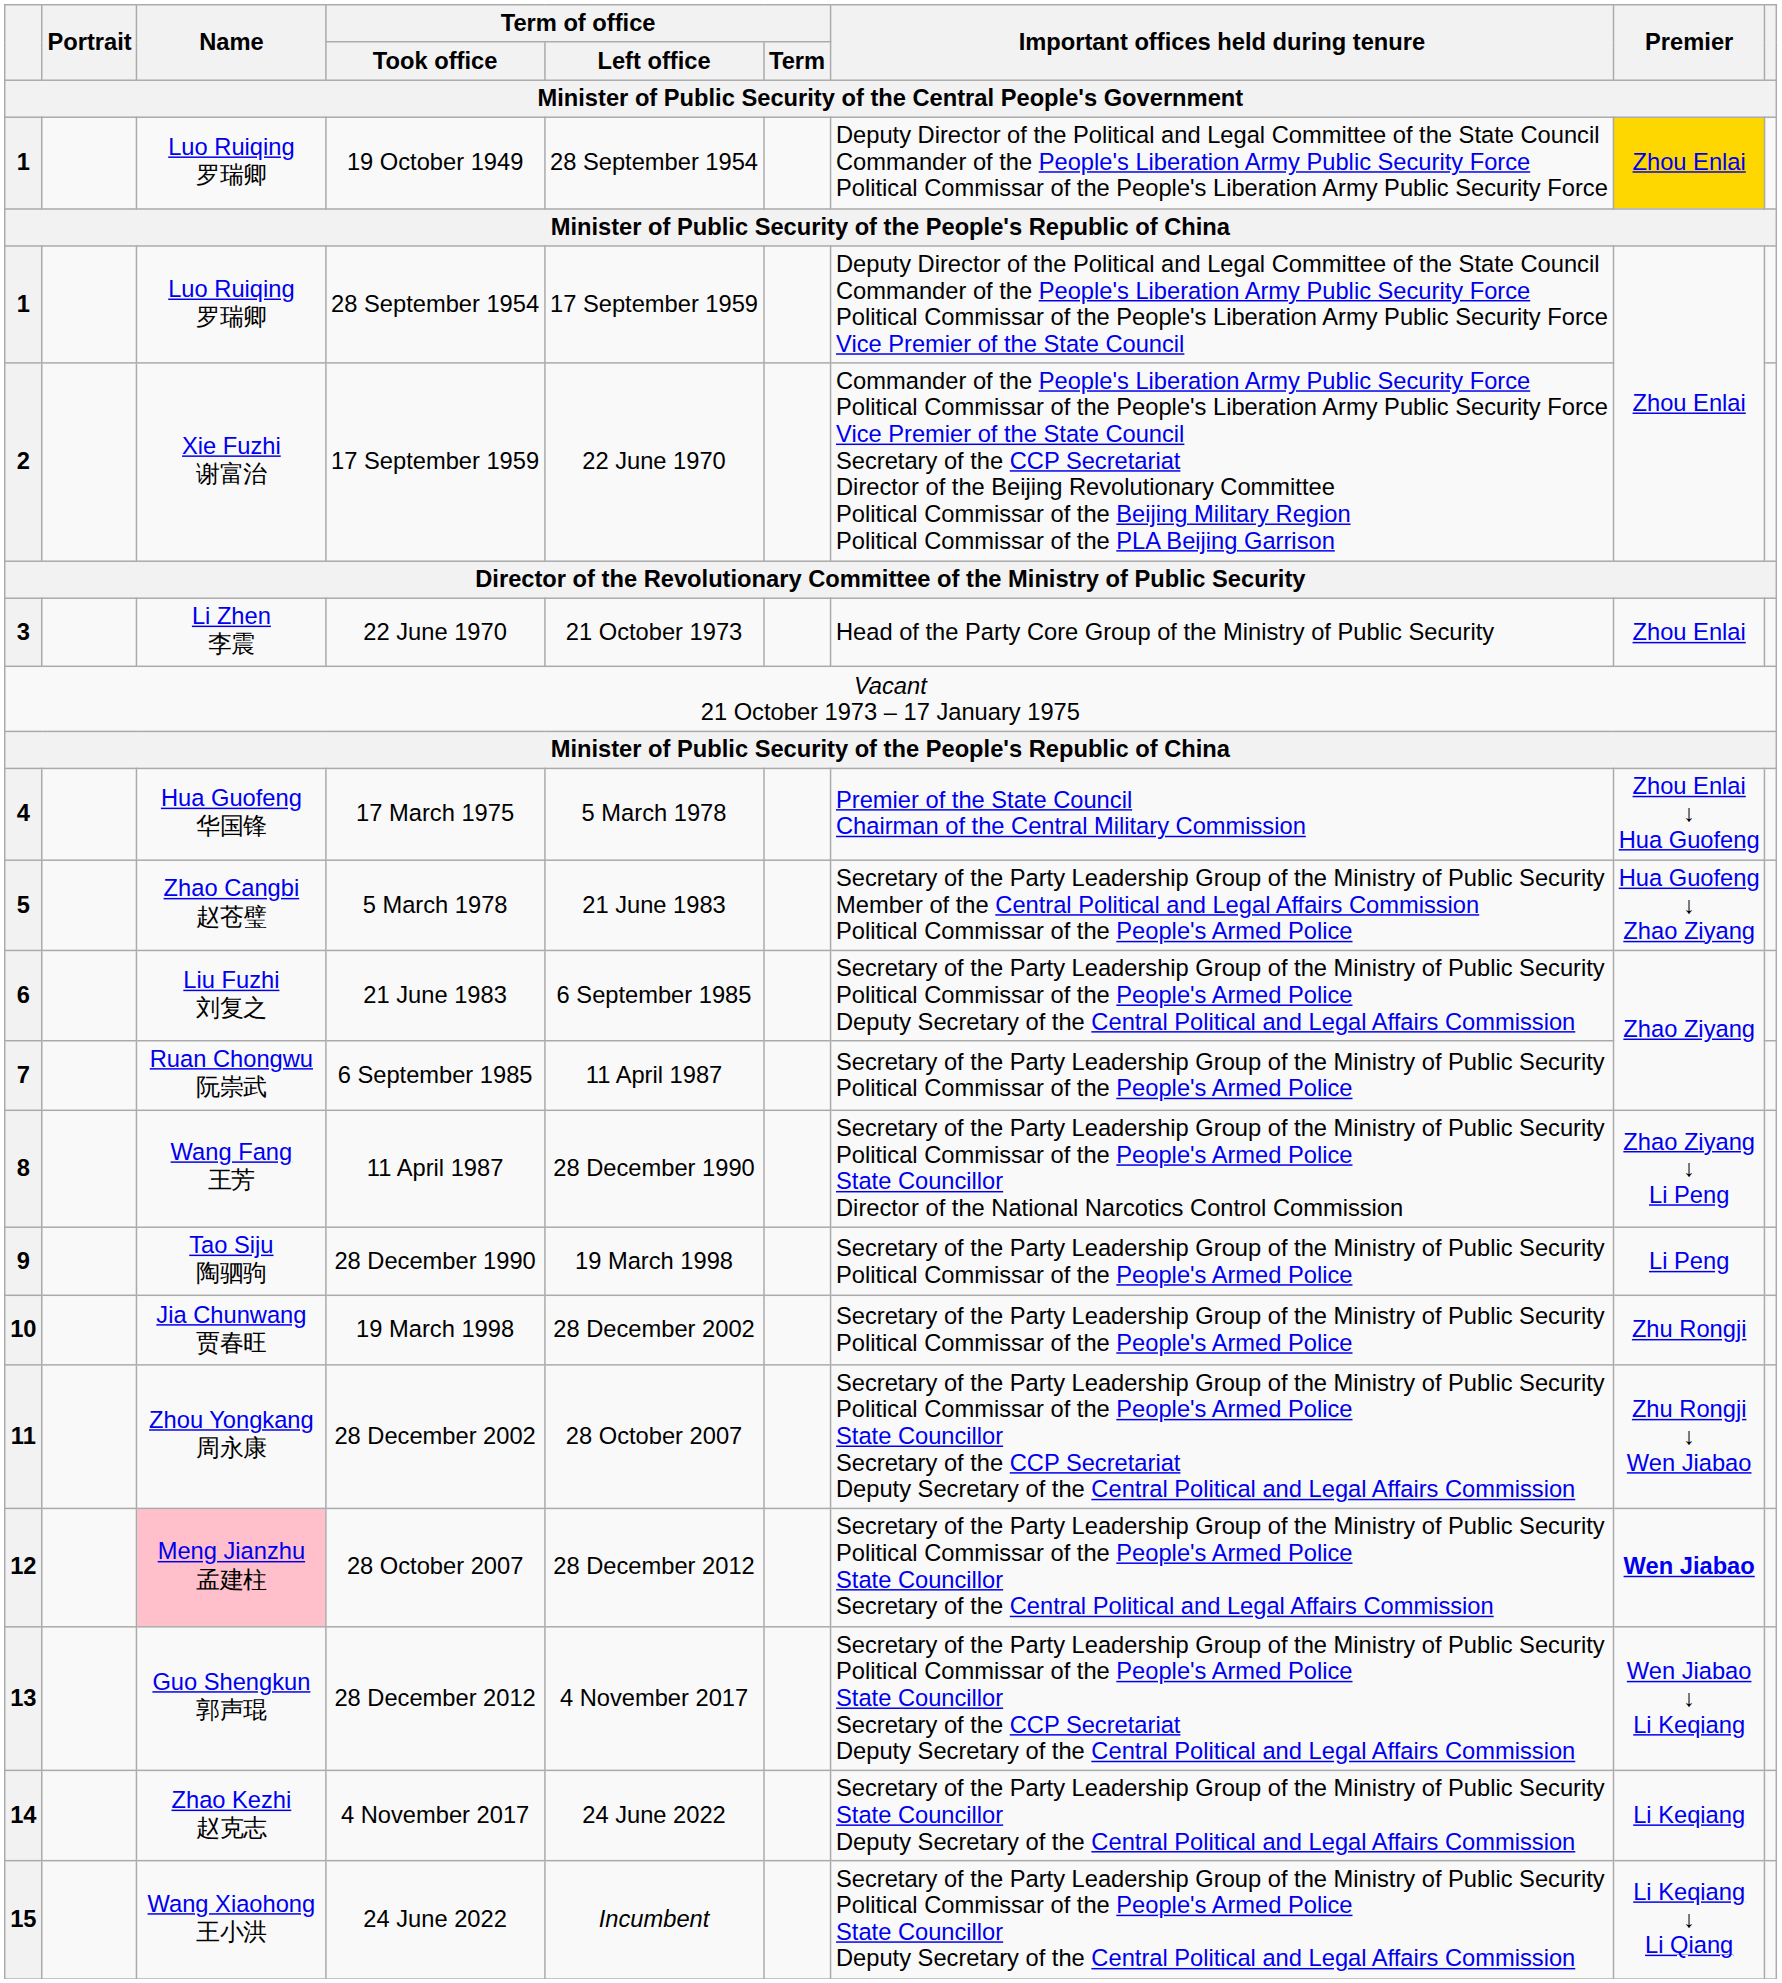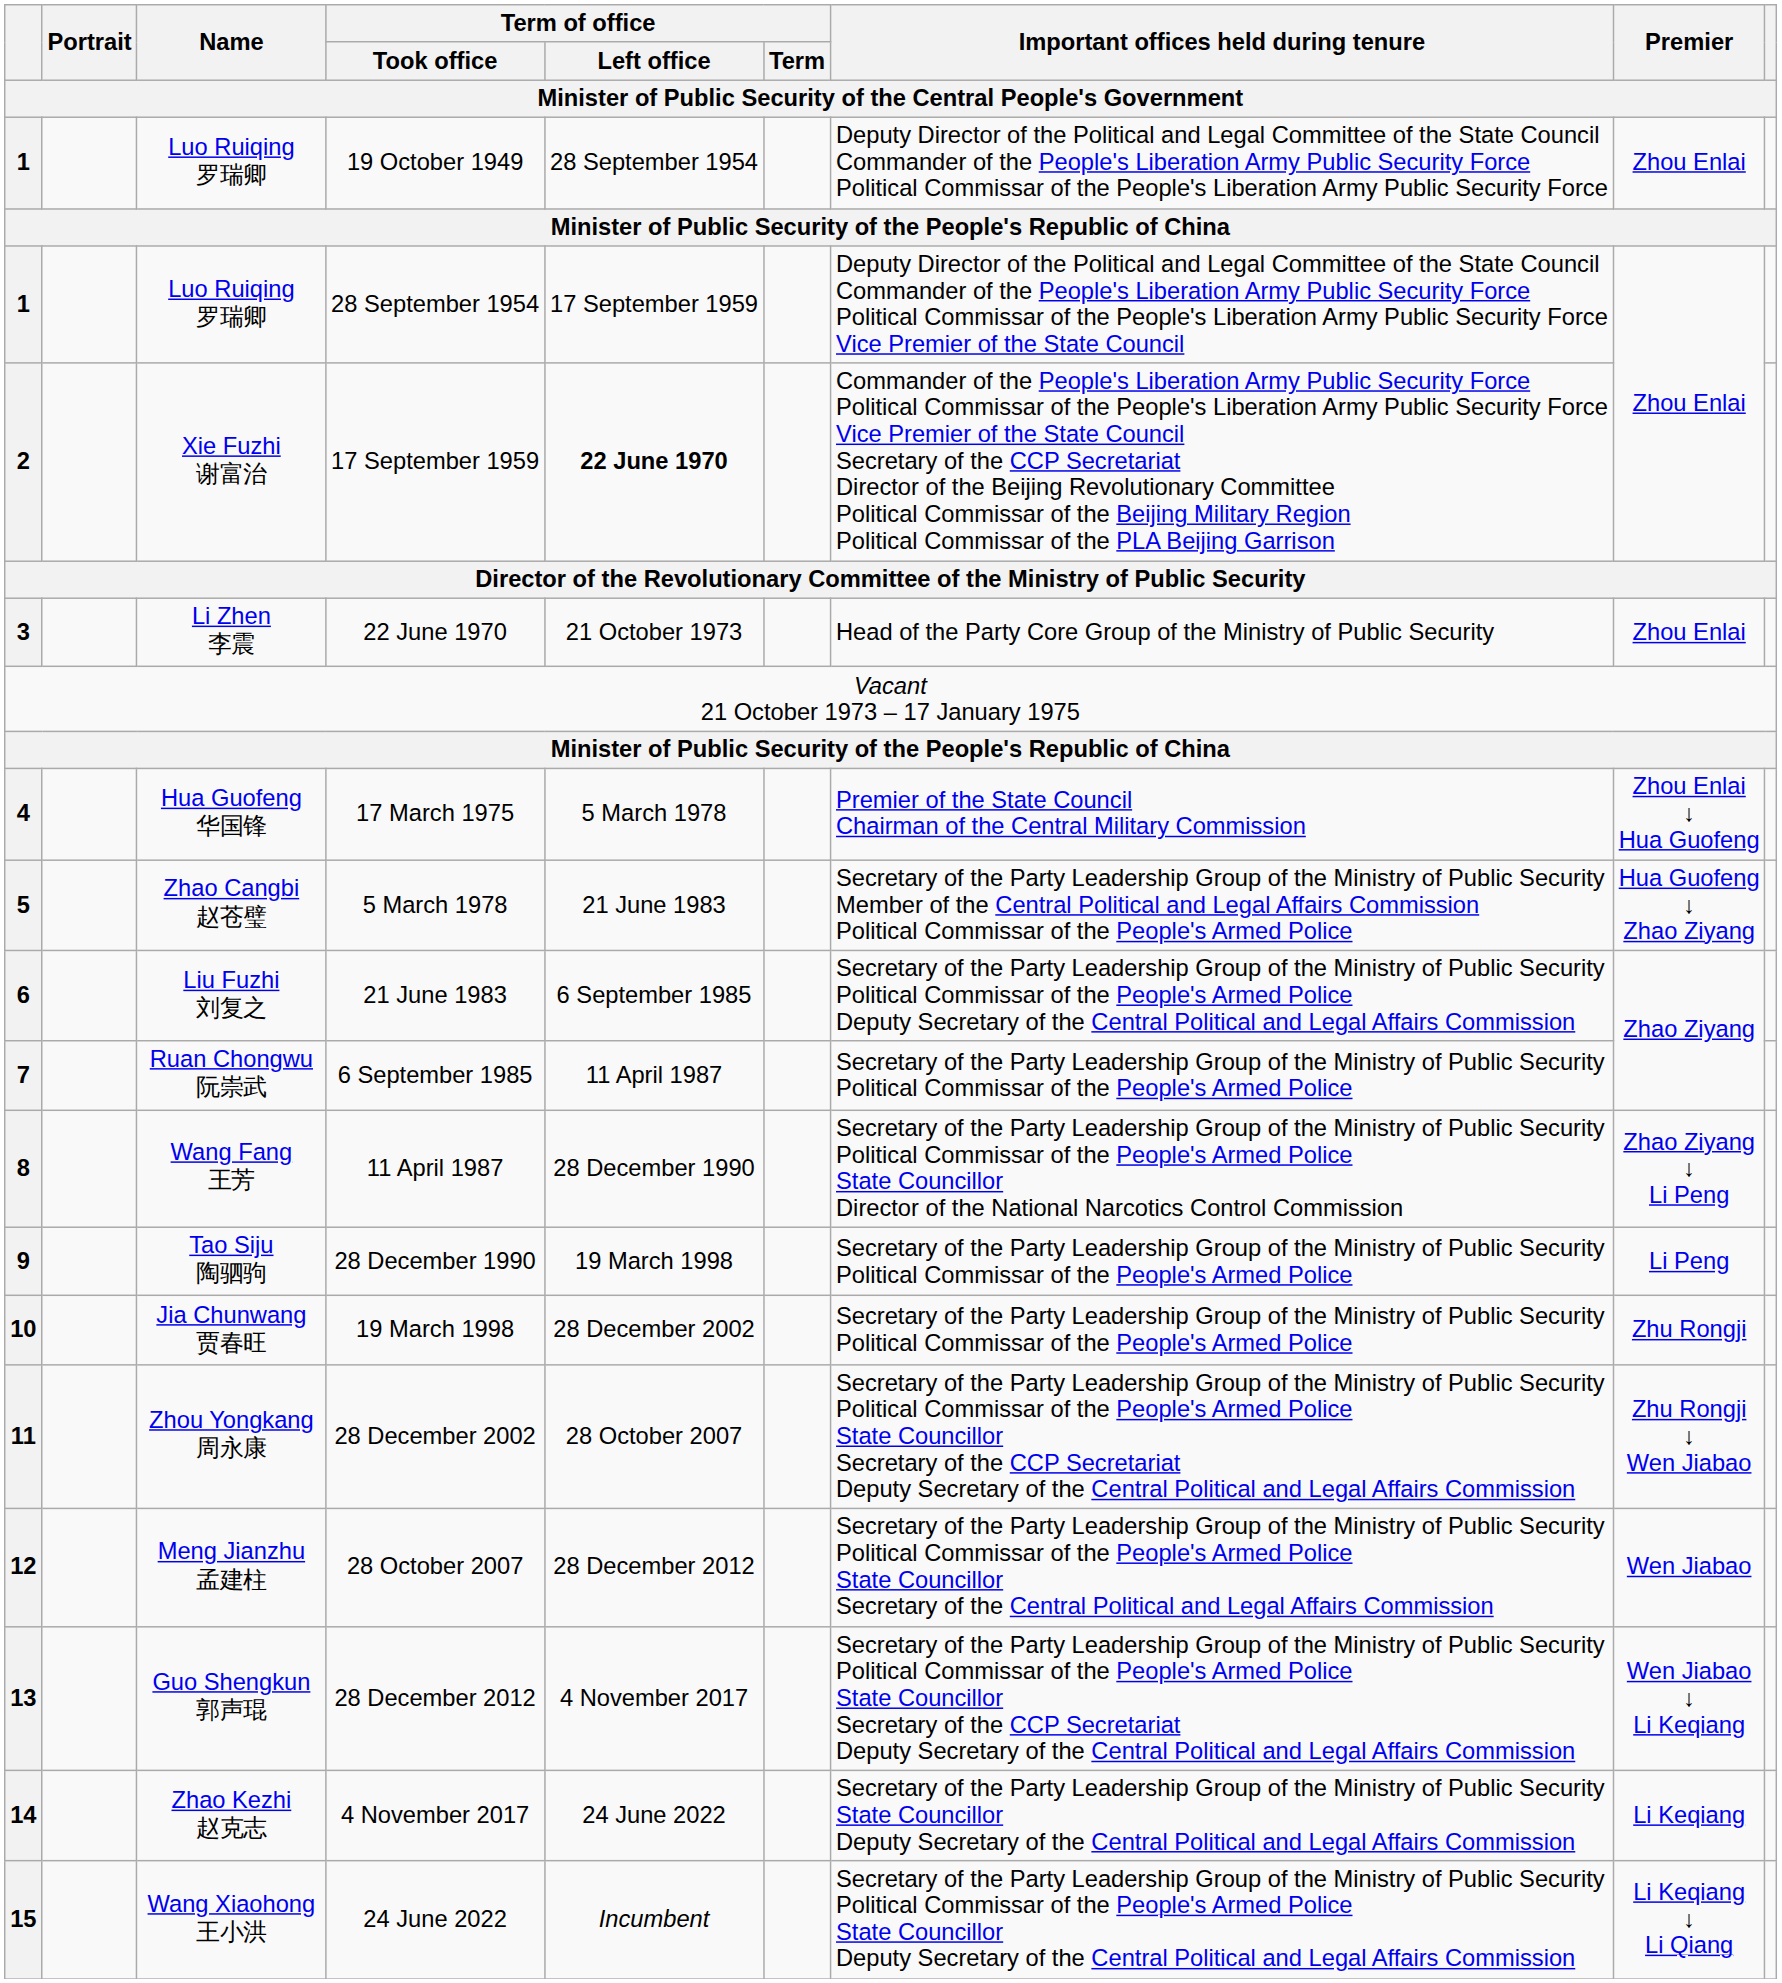(1689, 162) gold background -> (1689, 162) no background
(654, 461) normal -> (654, 461) bold
(231, 1565) pink background -> (231, 1565) no background
(1689, 1567) bold -> (1689, 1567) normal
